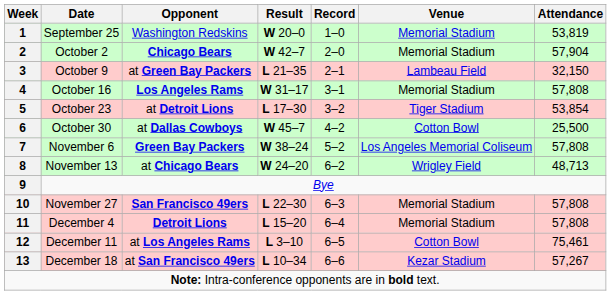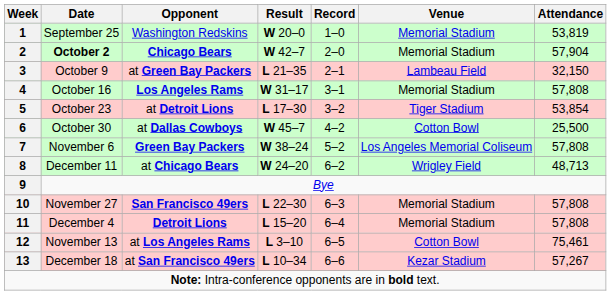(82, 52) normal -> (81, 52) bold
(82, 166) November 13 -> (82, 166) December 11
(82, 242) December 11 -> (82, 242) November 13
